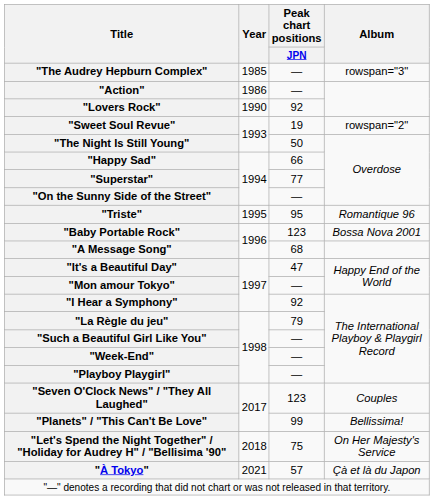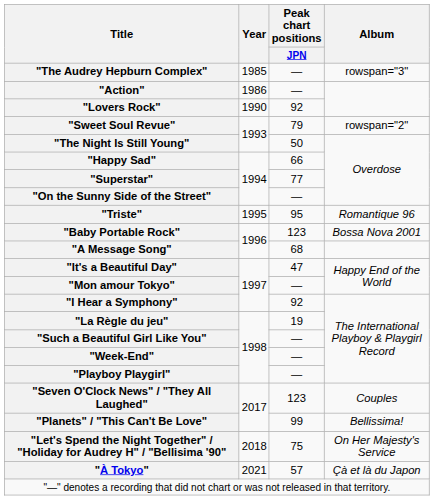(297, 125) 19 -> (297, 125) 79
(297, 320) 79 -> (297, 320) 19
